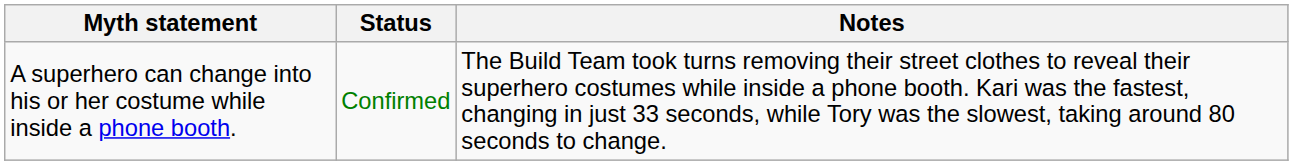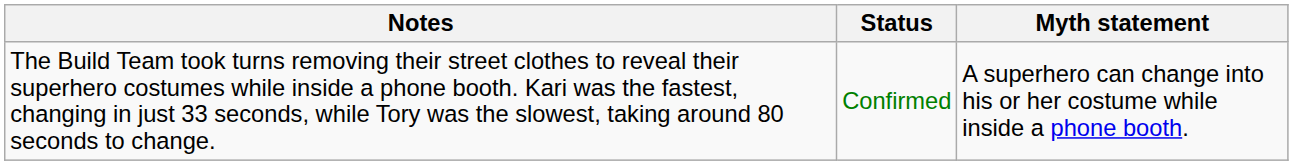columns swapped: (170, 23) <-> (872, 23)
